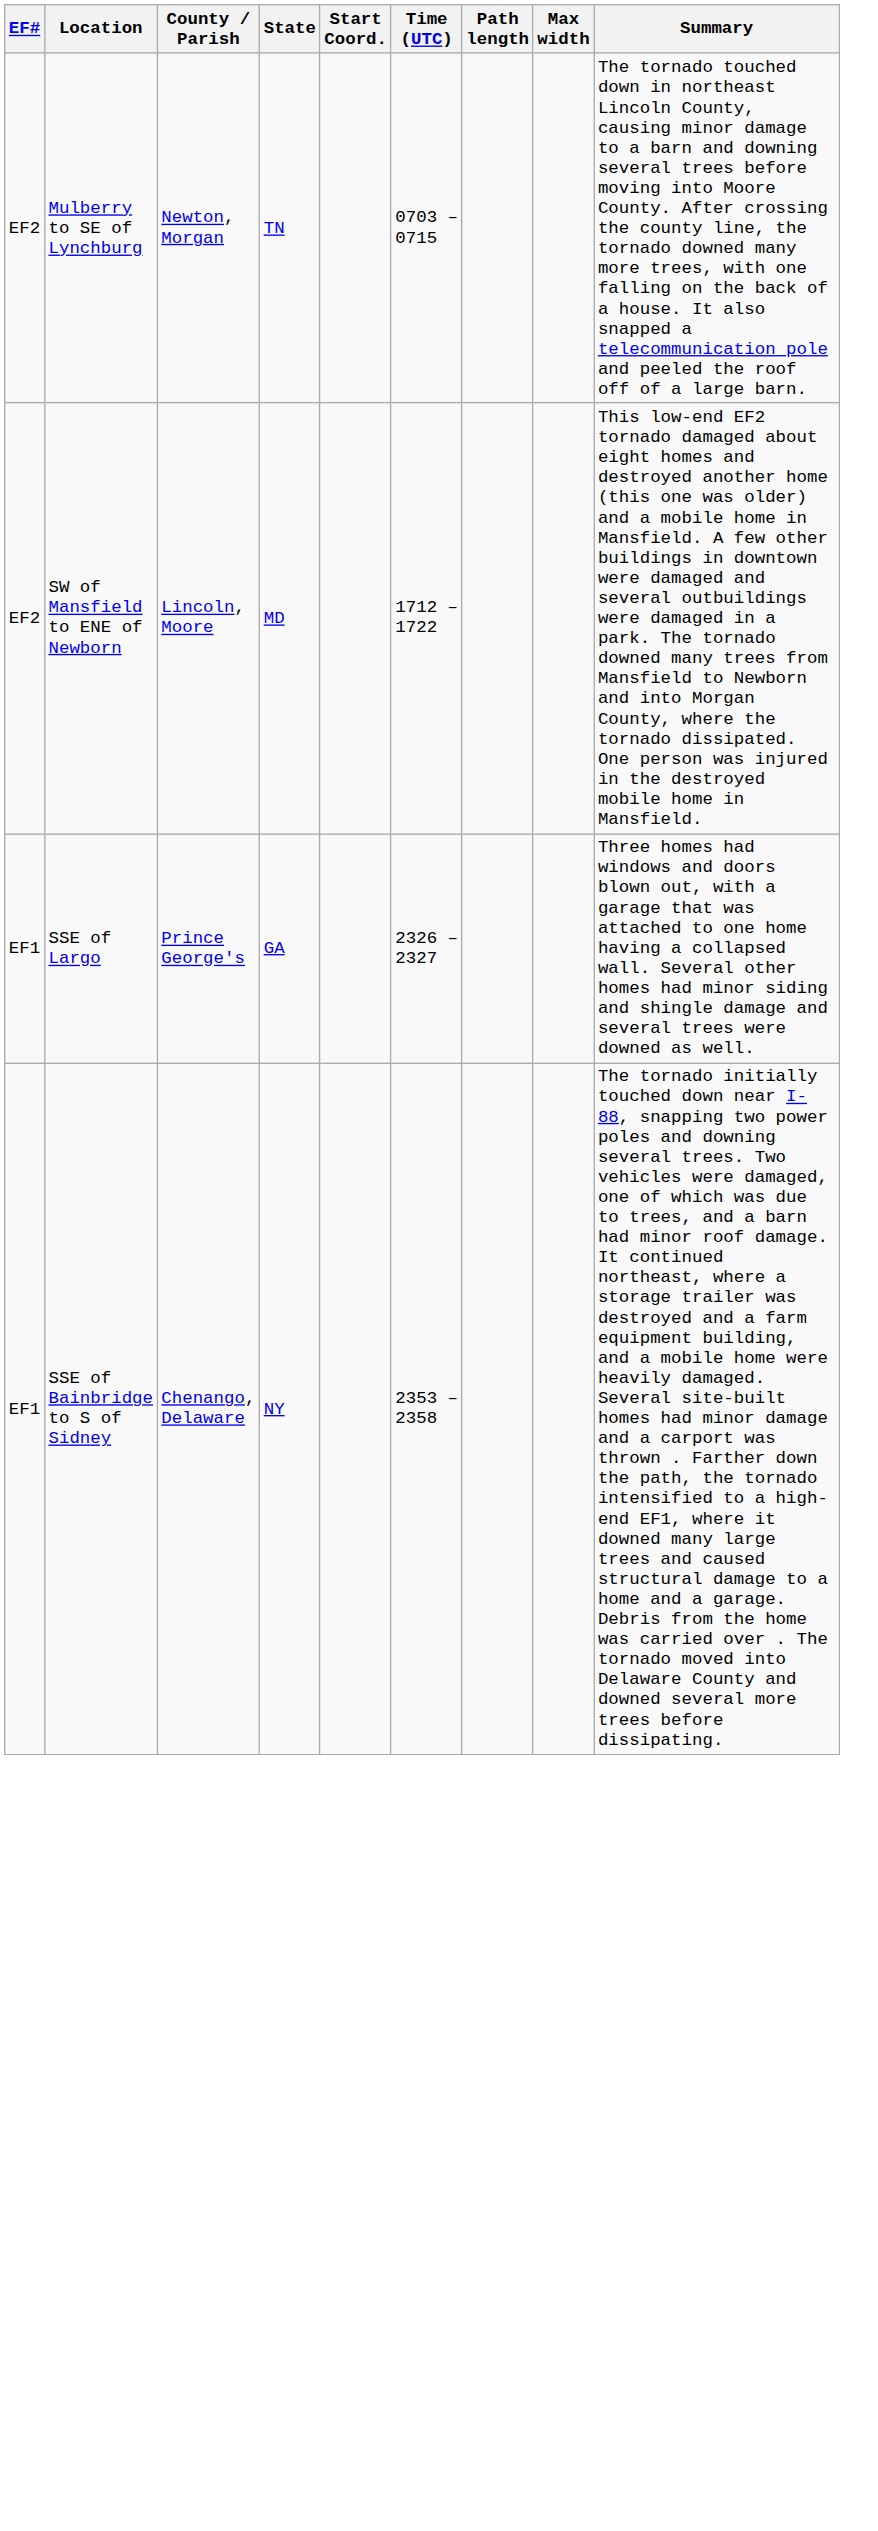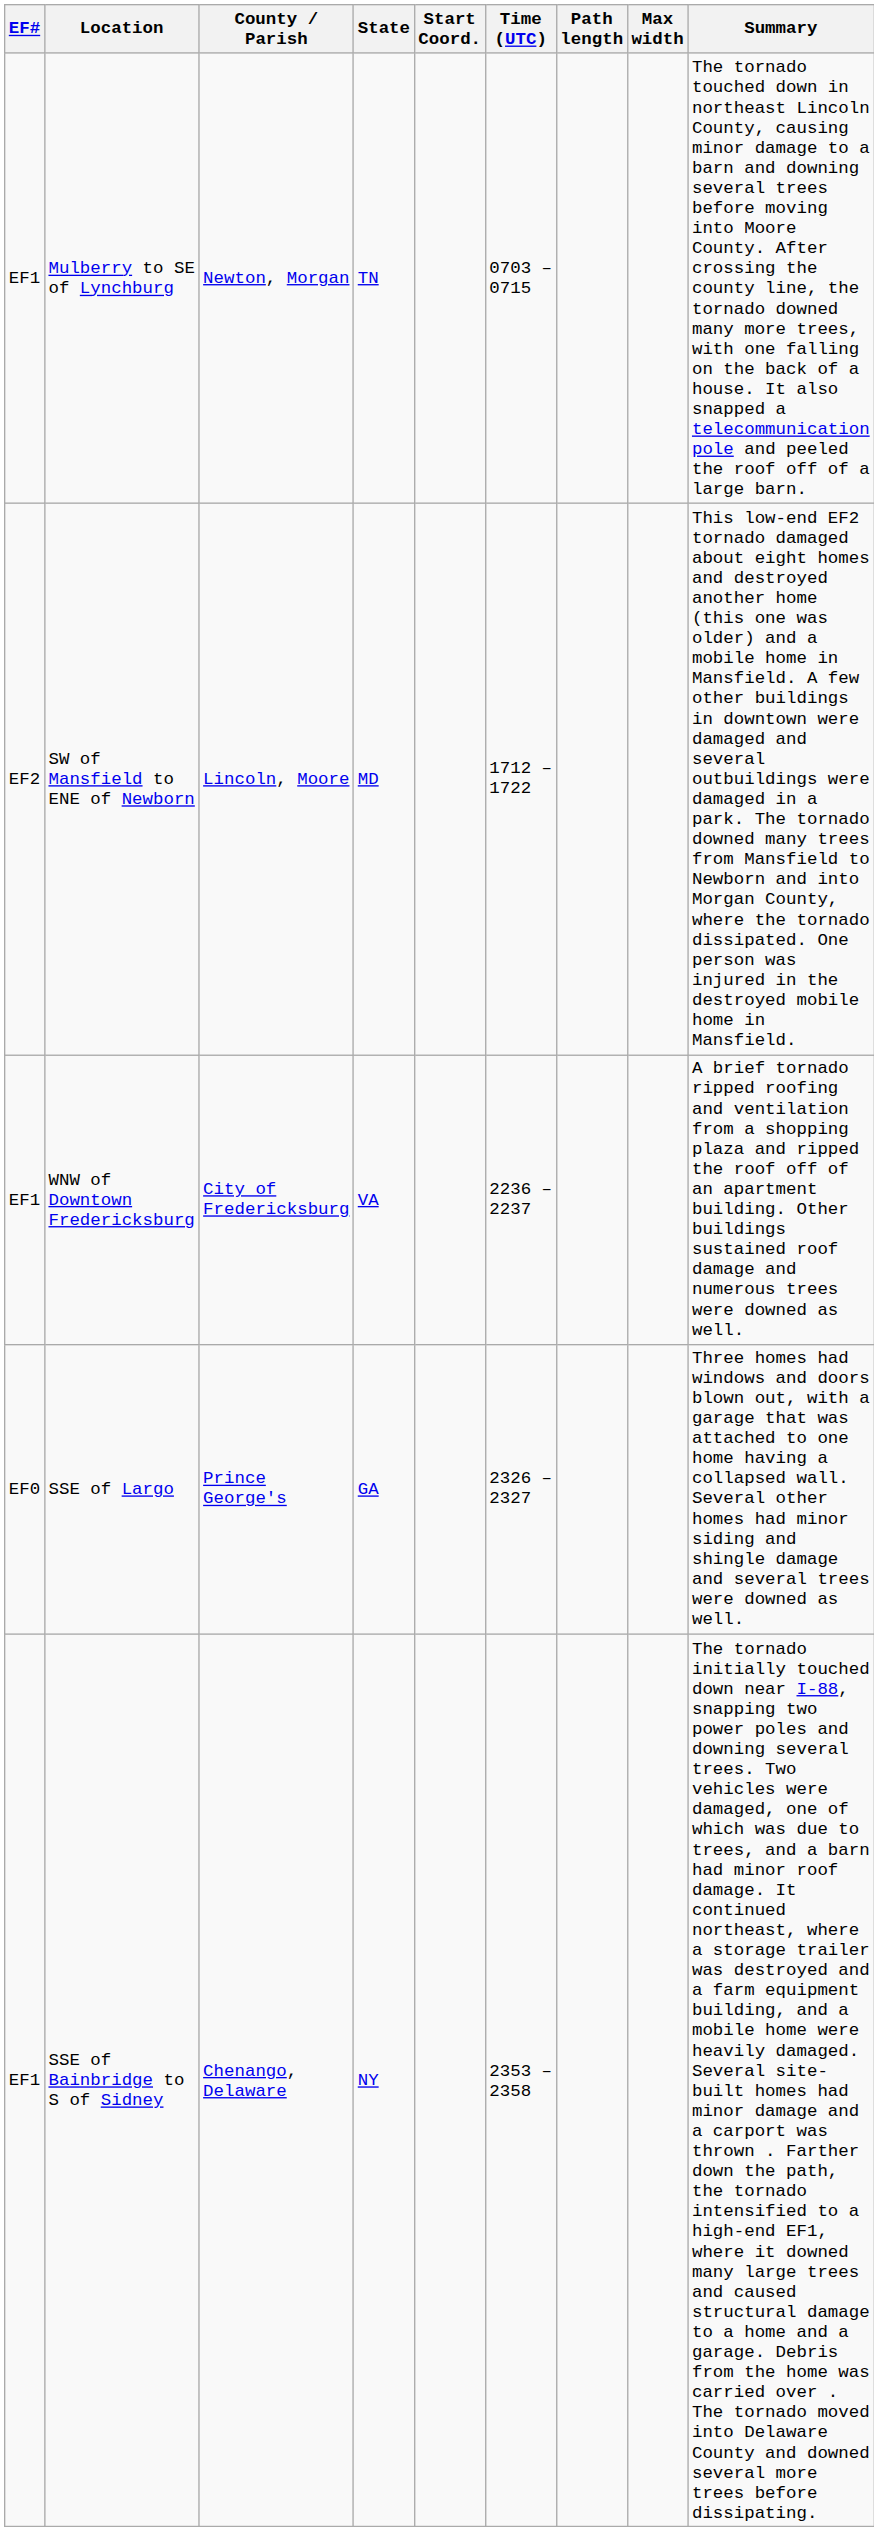(24, 228) EF2 -> (24, 278) EF1
+ row: (122, 1199)
(24, 948) EF1 -> (24, 1489) EF0
